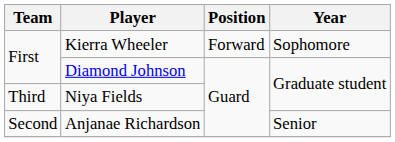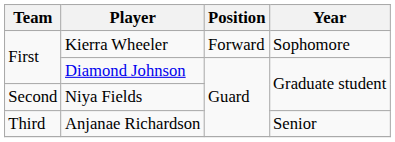(27, 96) Third -> (33, 96) Second
(33, 123) Second -> (27, 123) Third
